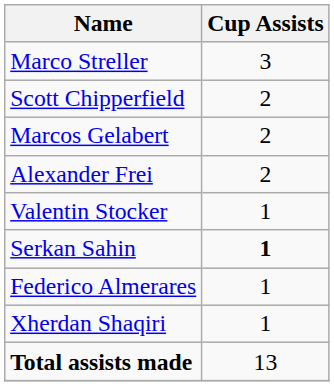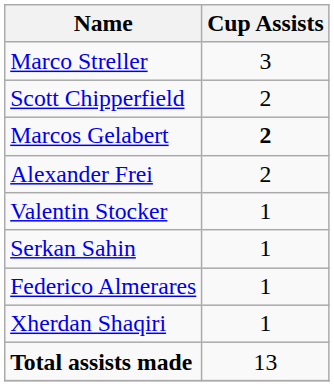(265, 135) normal -> (265, 135) bold
(265, 248) bold -> (265, 248) normal
